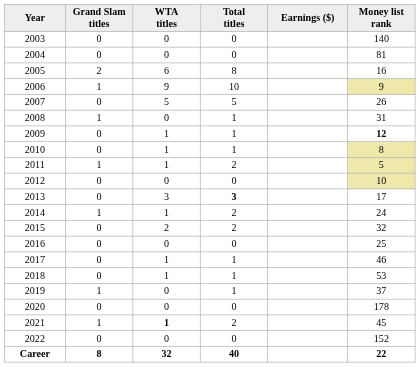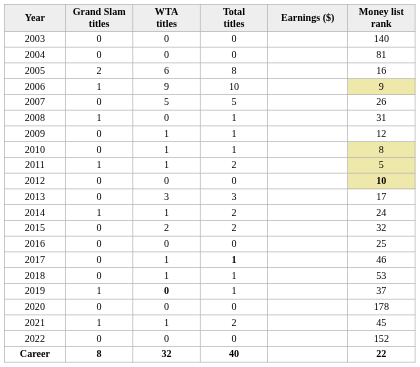(381, 133) bold -> (381, 133) normal
(381, 181) normal -> (381, 181) bold
(234, 196) bold -> (234, 196) normal
(234, 259) normal -> (234, 259) bold
(167, 291) normal -> (167, 291) bold
(167, 322) bold -> (167, 322) normal
